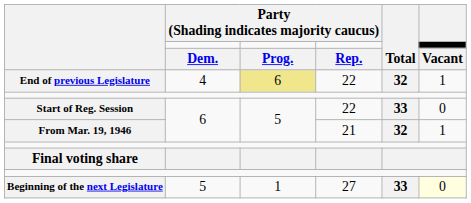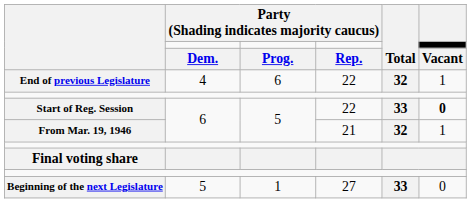(278, 80) khaki background -> (278, 80) no background
(442, 109) normal -> (442, 109) bold
(442, 187) lightyellow background -> (442, 187) no background
